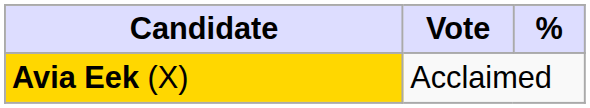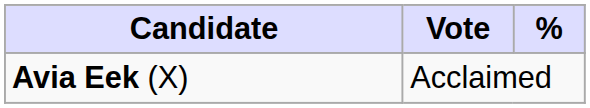(100, 77) gold background -> (100, 77) no background
